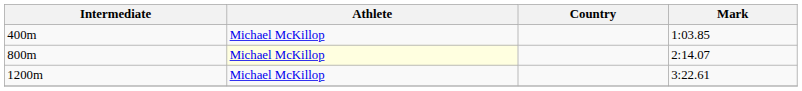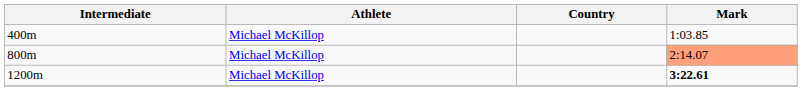(277, 55) lightyellow background -> (277, 55) no background
(691, 55) no background -> (689, 55) lightsalmon background
(691, 75) normal -> (689, 75) bold
